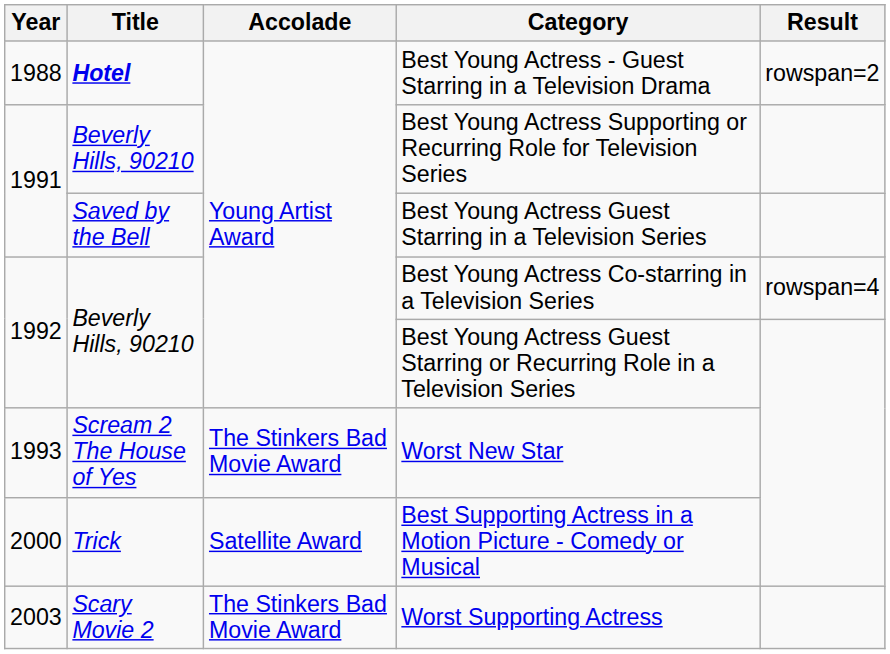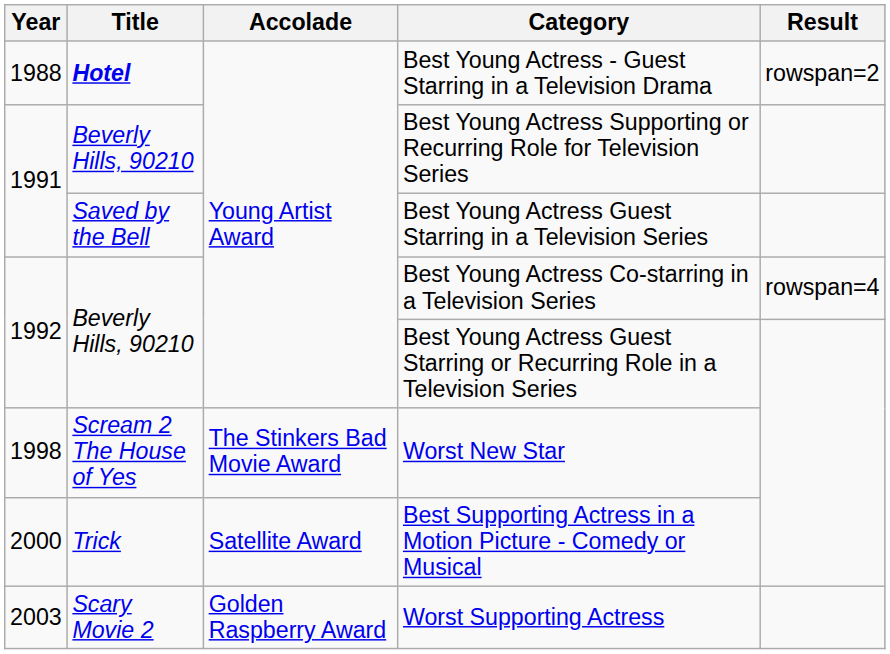(36, 452) 1993 -> (36, 452) 1998
(298, 617) The Stinkers Bad Movie Award -> (297, 617) Golden Raspberry Award
